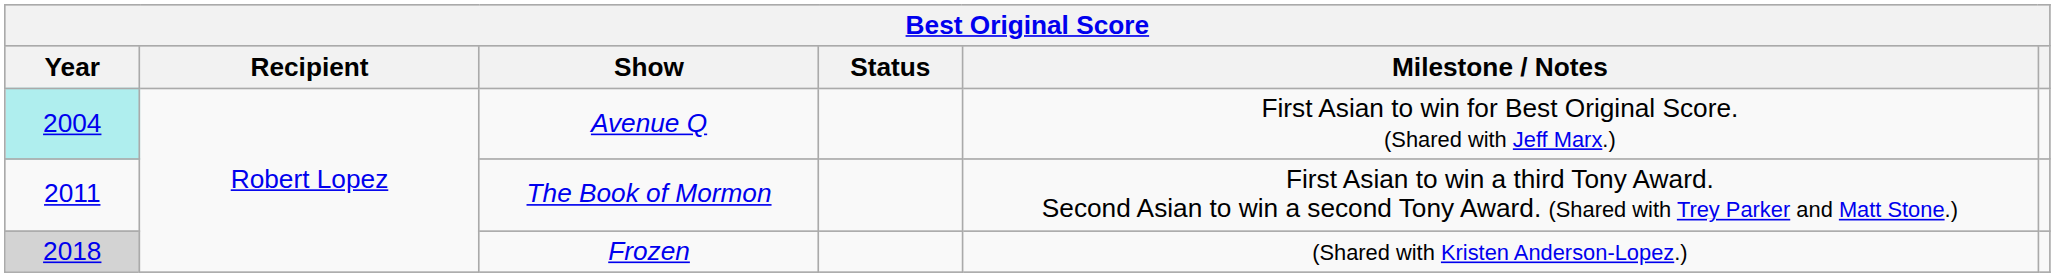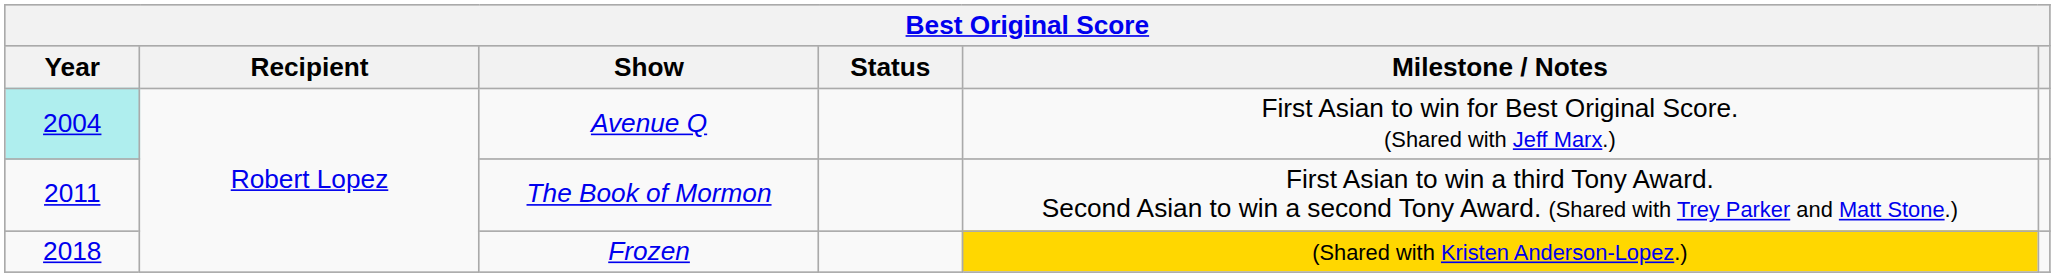(72, 250) lightgrey background -> (72, 250) no background
(1500, 252) no background -> (1500, 252) gold background
